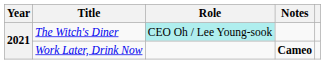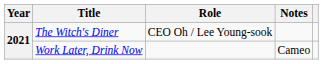(210, 31) paleturquoise background -> (210, 31) no background
(295, 50) bold -> (294, 50) normal
